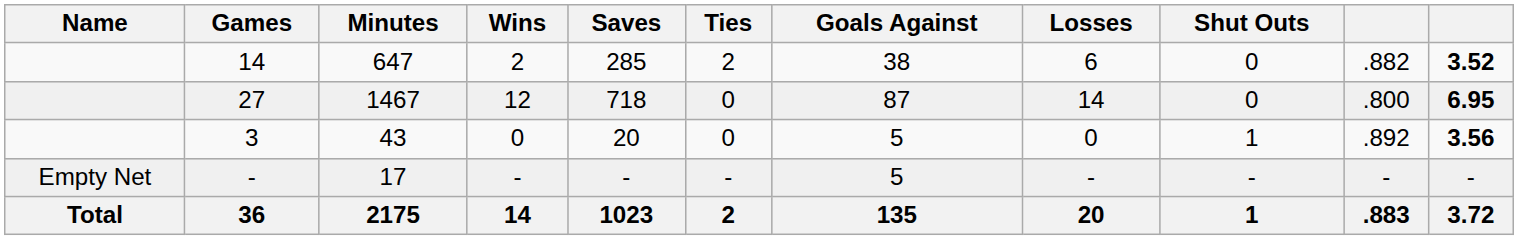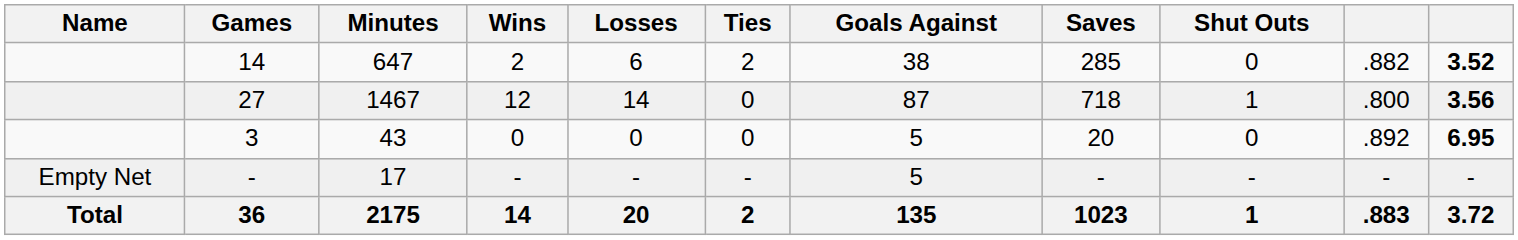columns swapped: (1091, 23) <-> (626, 23)
(1252, 100) 0 -> (1252, 100) 1
(1471, 100) 6.95 -> (1471, 100) 3.56
(1252, 138) 1 -> (1252, 138) 0
(1471, 138) 3.56 -> (1471, 138) 6.95
